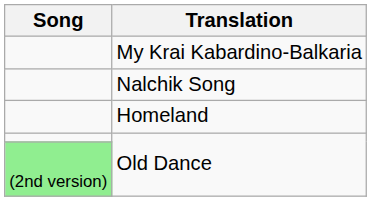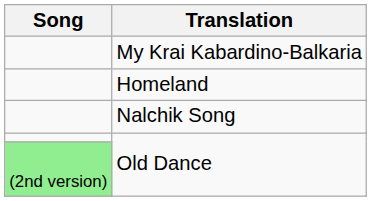(176, 84) Nalchik Song -> (163, 84) Homeland
(163, 116) Homeland -> (176, 116) Nalchik Song
